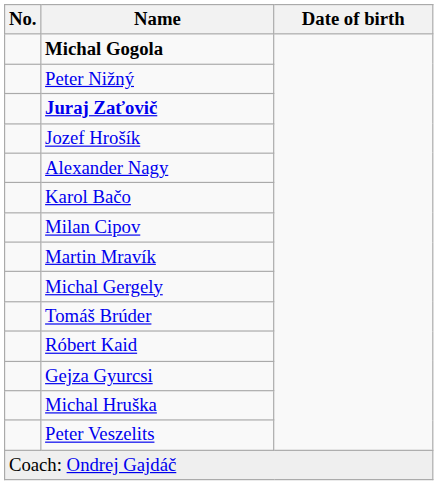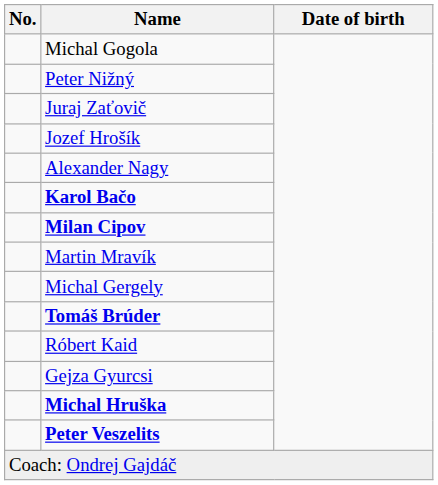(104, 49) bold -> (102, 49) normal
(101, 108) bold -> (96, 108) normal
(88, 197) normal -> (90, 197) bold
(93, 227) normal -> (95, 227) bold
(98, 316) normal -> (103, 316) bold
(101, 405) normal -> (106, 405) bold
(100, 434) normal -> (102, 434) bold
